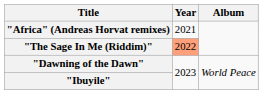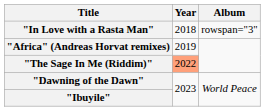+ row: (88, 30)
(186, 30) 2021 -> (186, 47) 2019
